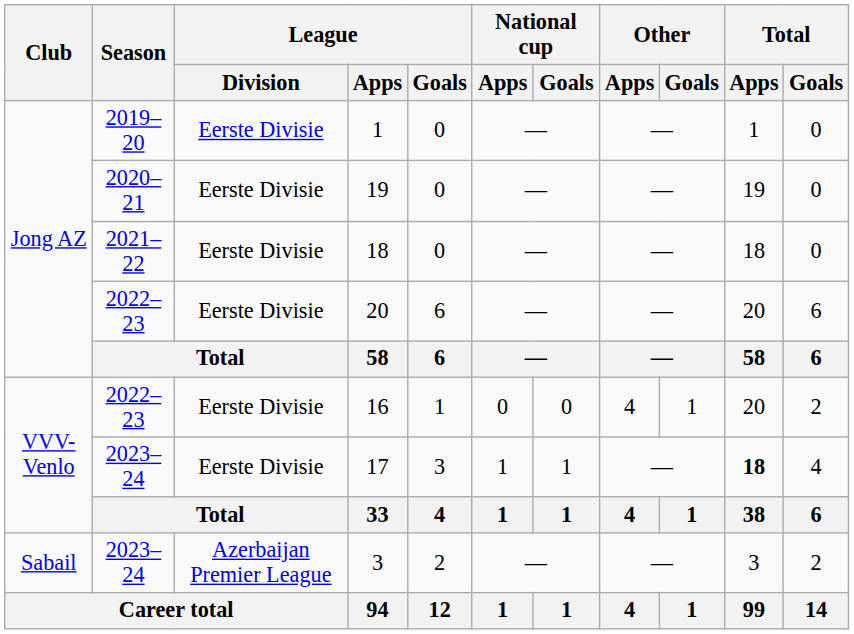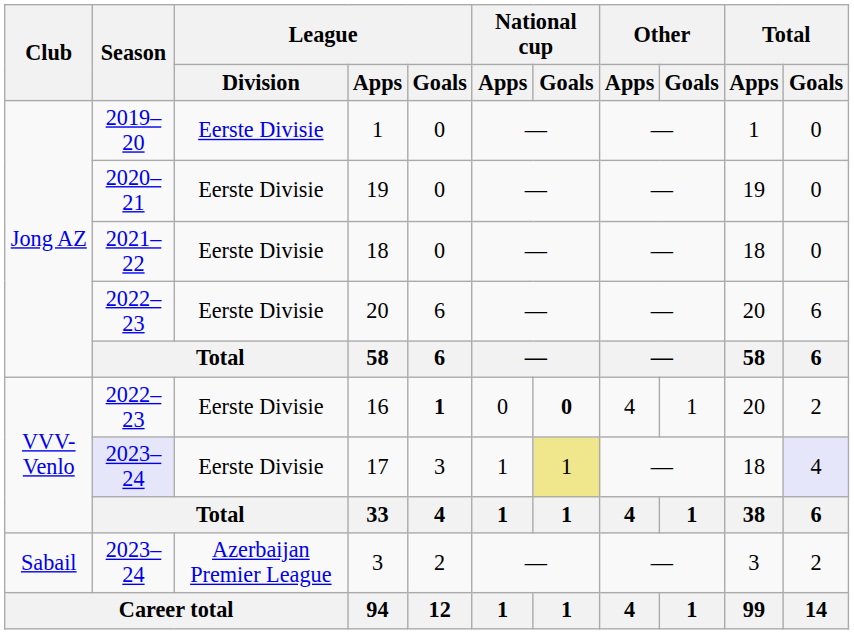(440, 406) normal -> (440, 406) bold
(566, 406) normal -> (566, 406) bold
(133, 466) no background -> (133, 466) lavender background
(566, 466) no background -> (566, 466) khaki background
(754, 466) bold -> (754, 466) normal
(816, 466) no background -> (816, 466) lavender background
